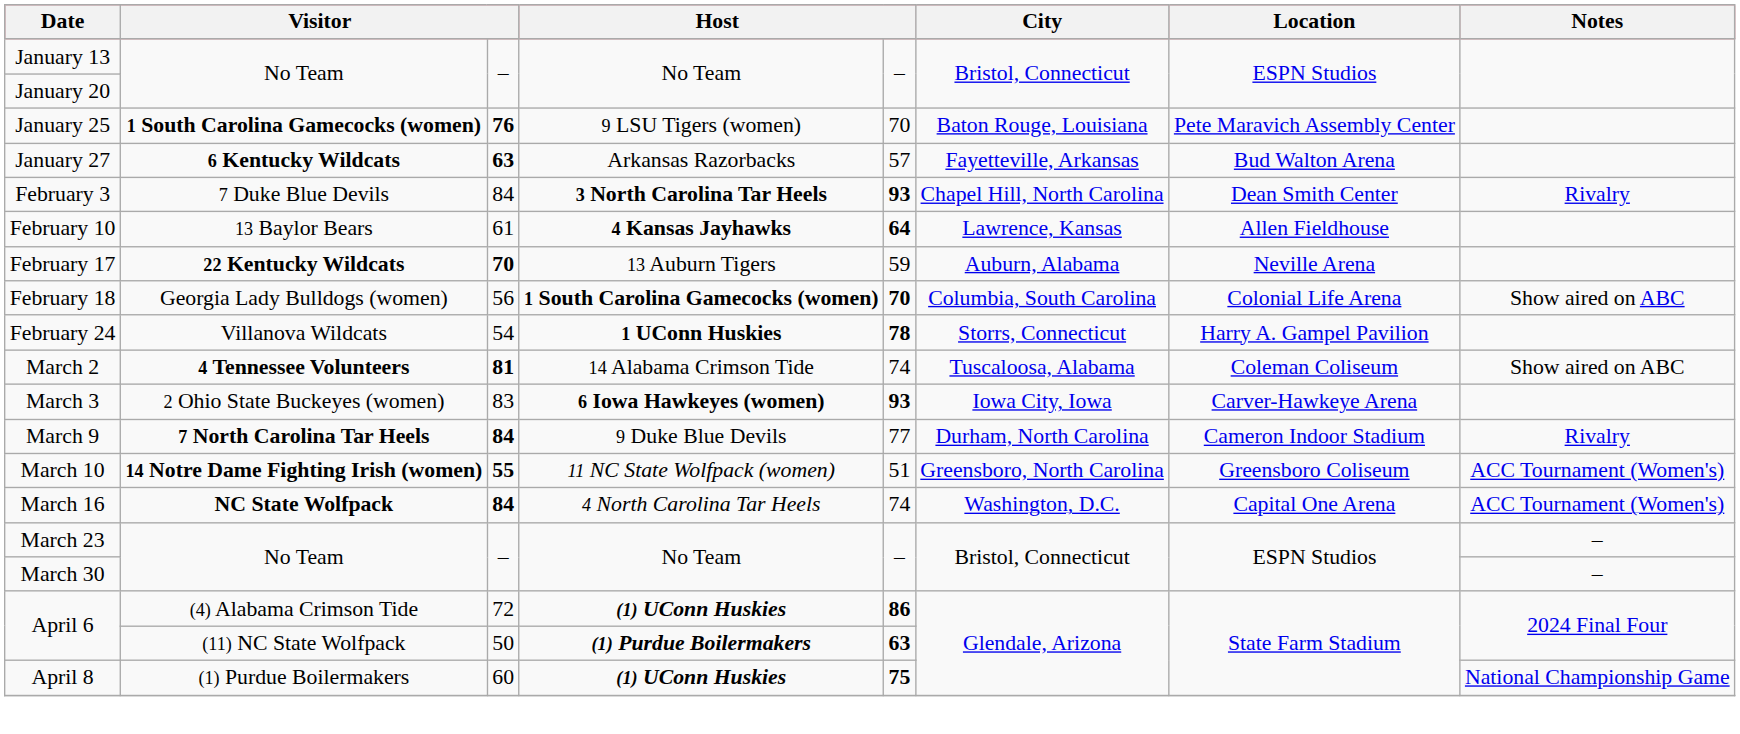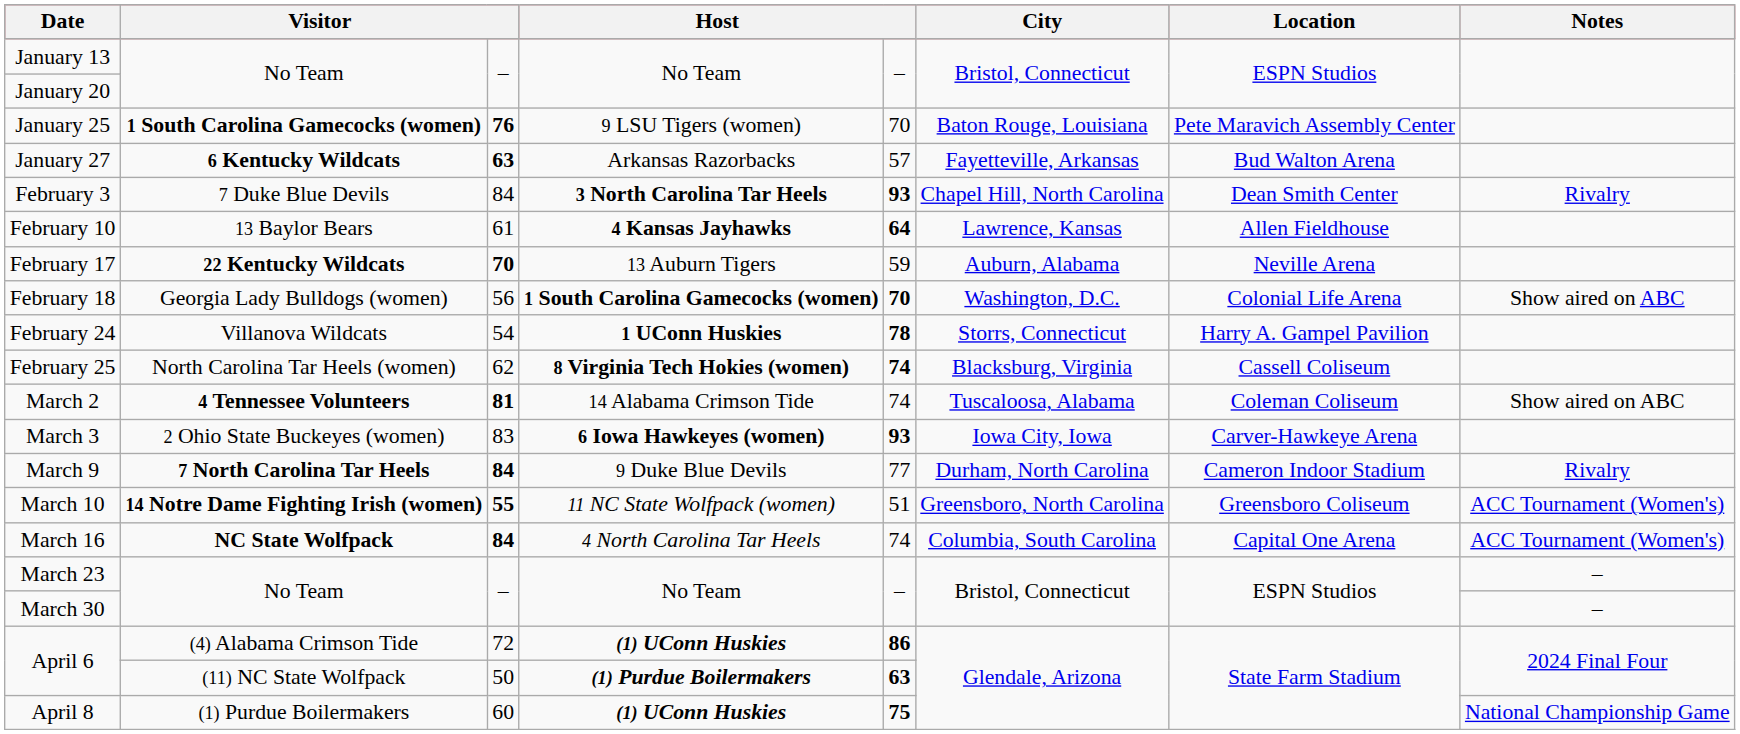(1042, 297) Columbia, South Carolina -> (1042, 297) Washington, D.C.
+ row: (63, 366)
(1042, 504) Washington, D.C. -> (1042, 539) Columbia, South Carolina
